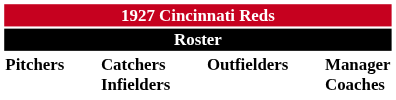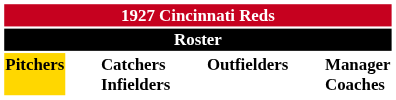(35, 64) no background -> (35, 64) gold background
